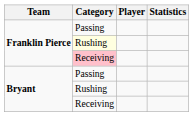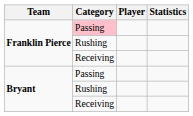(90, 27) no background -> (90, 27) pink background
(91, 43) lightyellow background -> (91, 43) no background
(95, 58) pink background -> (95, 58) no background
